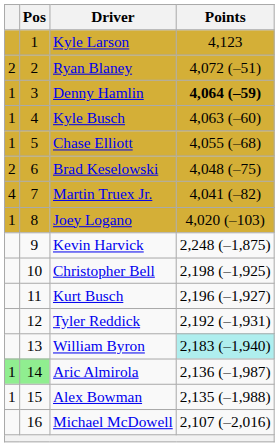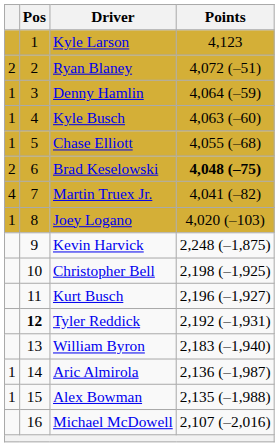(225, 93) bold -> (225, 93) normal
(225, 169) normal -> (225, 169) bold
(34, 321) normal -> (34, 321) bold
(225, 346) paleturquoise background -> (225, 346) no background
(12, 371) lightgreen background -> (12, 371) no background
(34, 371) lightgreen background -> (34, 371) no background
